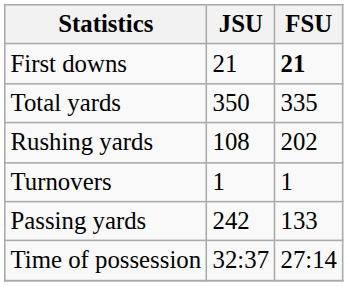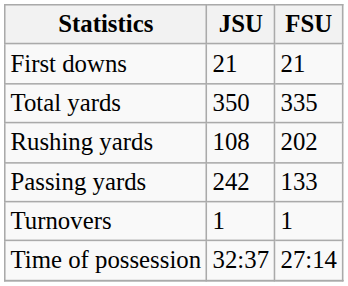(293, 63) bold -> (293, 63) normal
rows swapped: (78, 220) <-> (61, 181)
